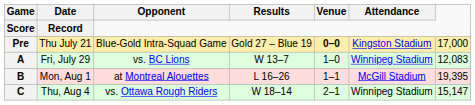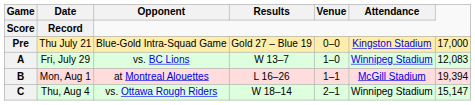(331, 44) bold -> (331, 44) normal
(453, 76) 19,395 -> (453, 76) 19,394
